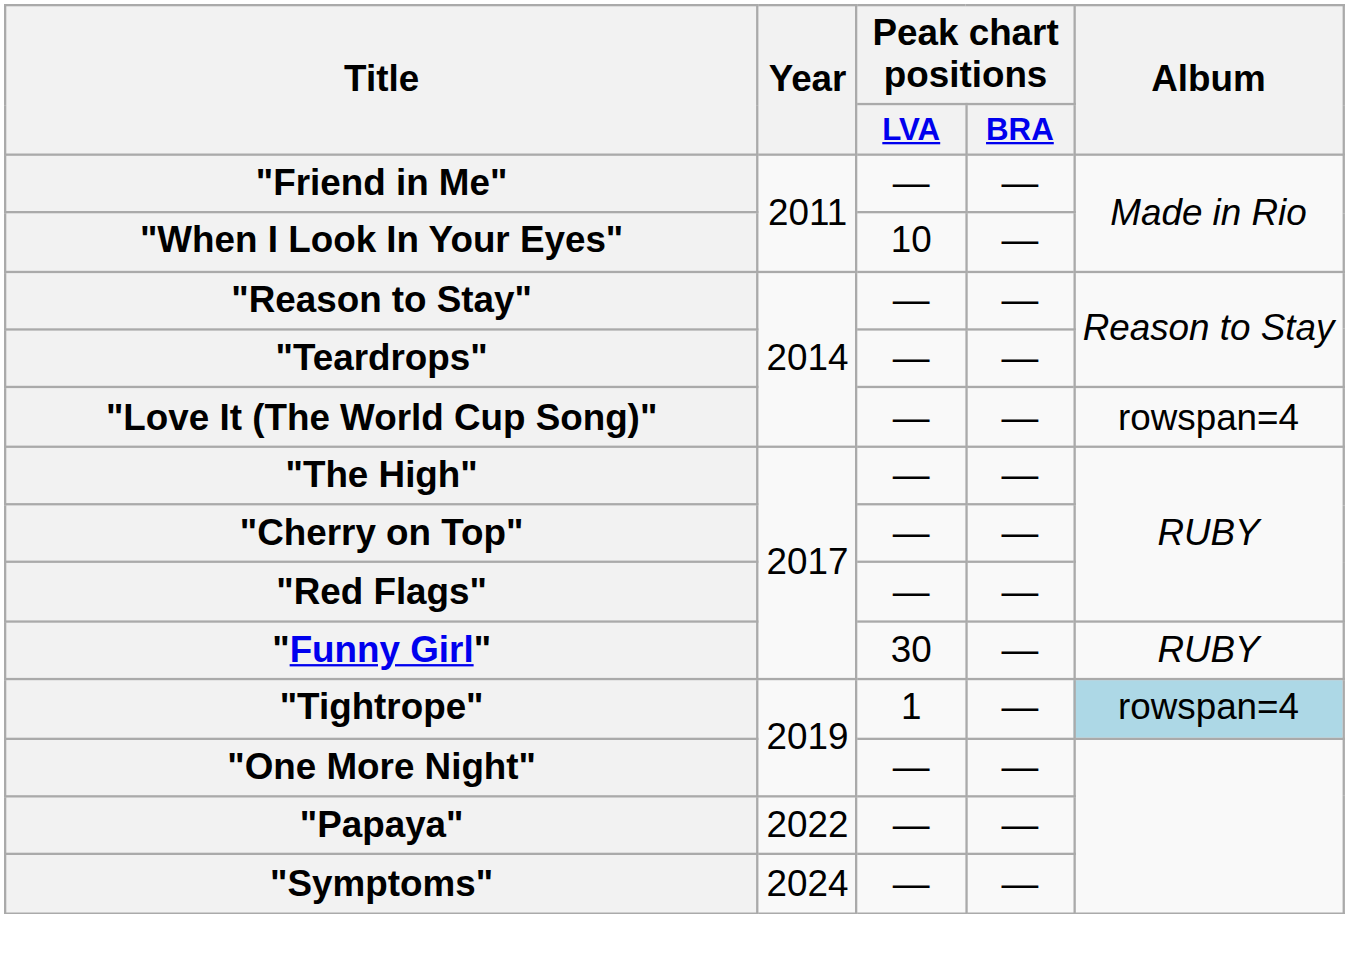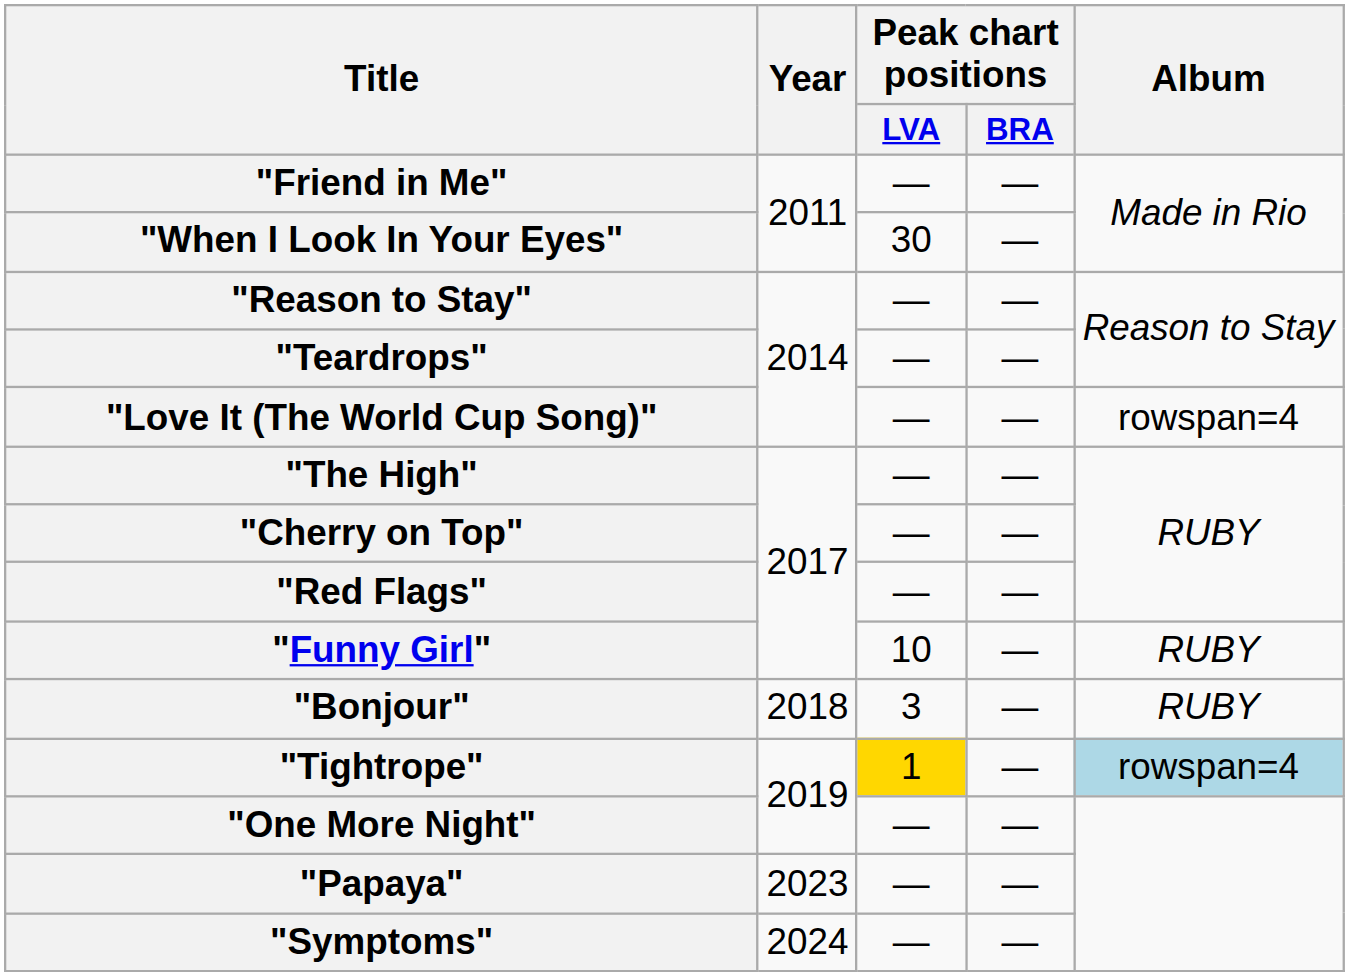(911, 241) 10 -> (911, 241) 30
(911, 649) 30 -> (911, 649) 10
+ row: (382, 708)
(911, 708) no background -> (911, 766) gold background
(808, 824) 2022 -> (808, 883) 2023
